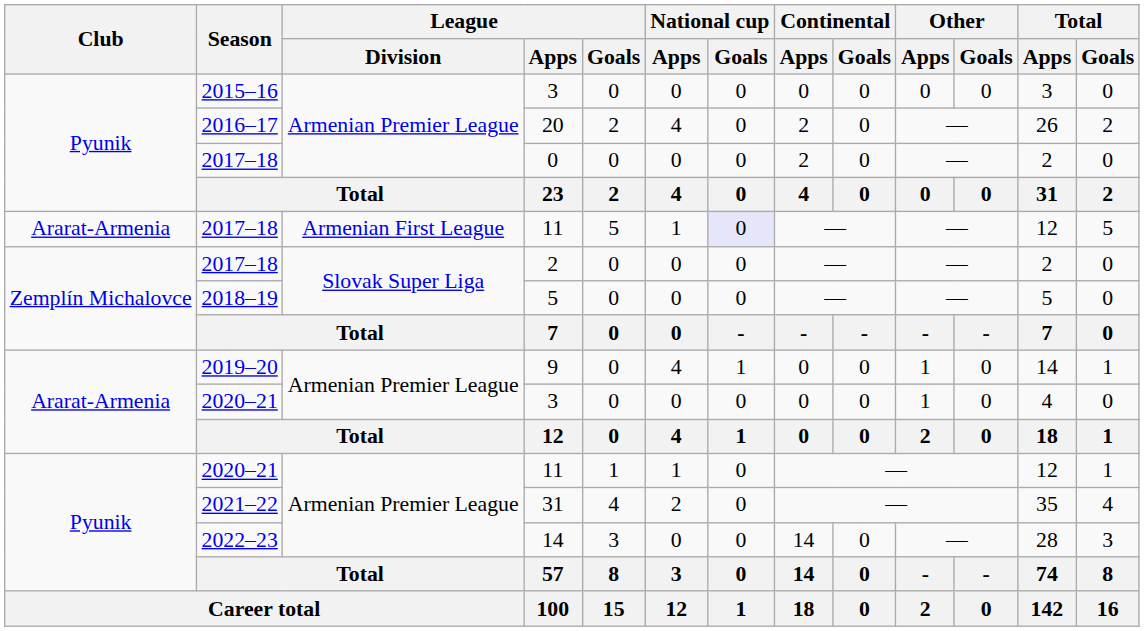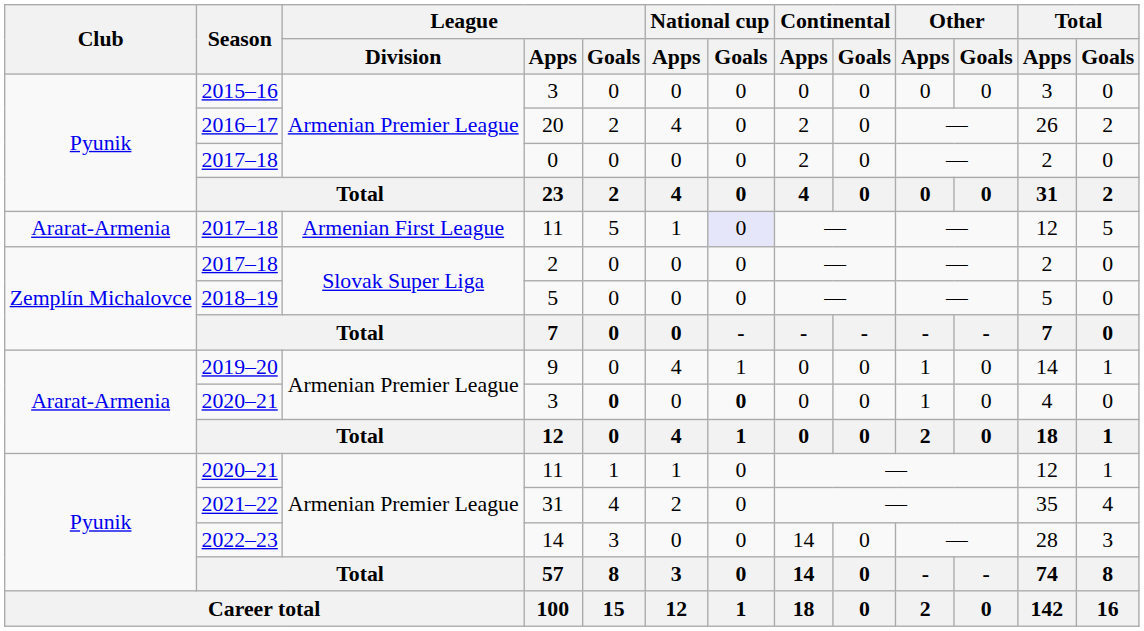(614, 401) normal -> (614, 401) bold
(741, 401) normal -> (741, 401) bold
